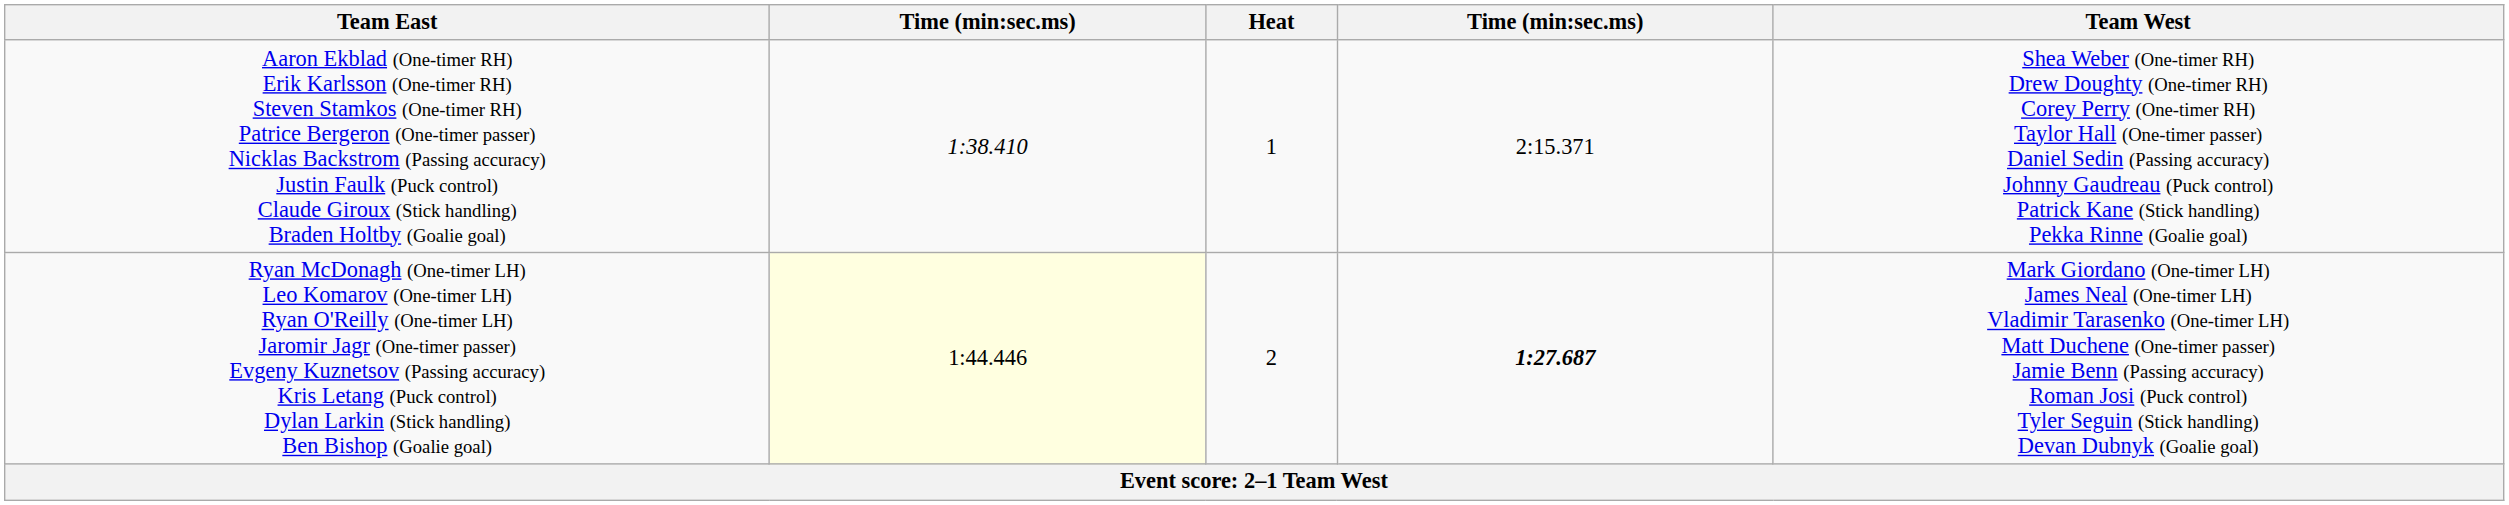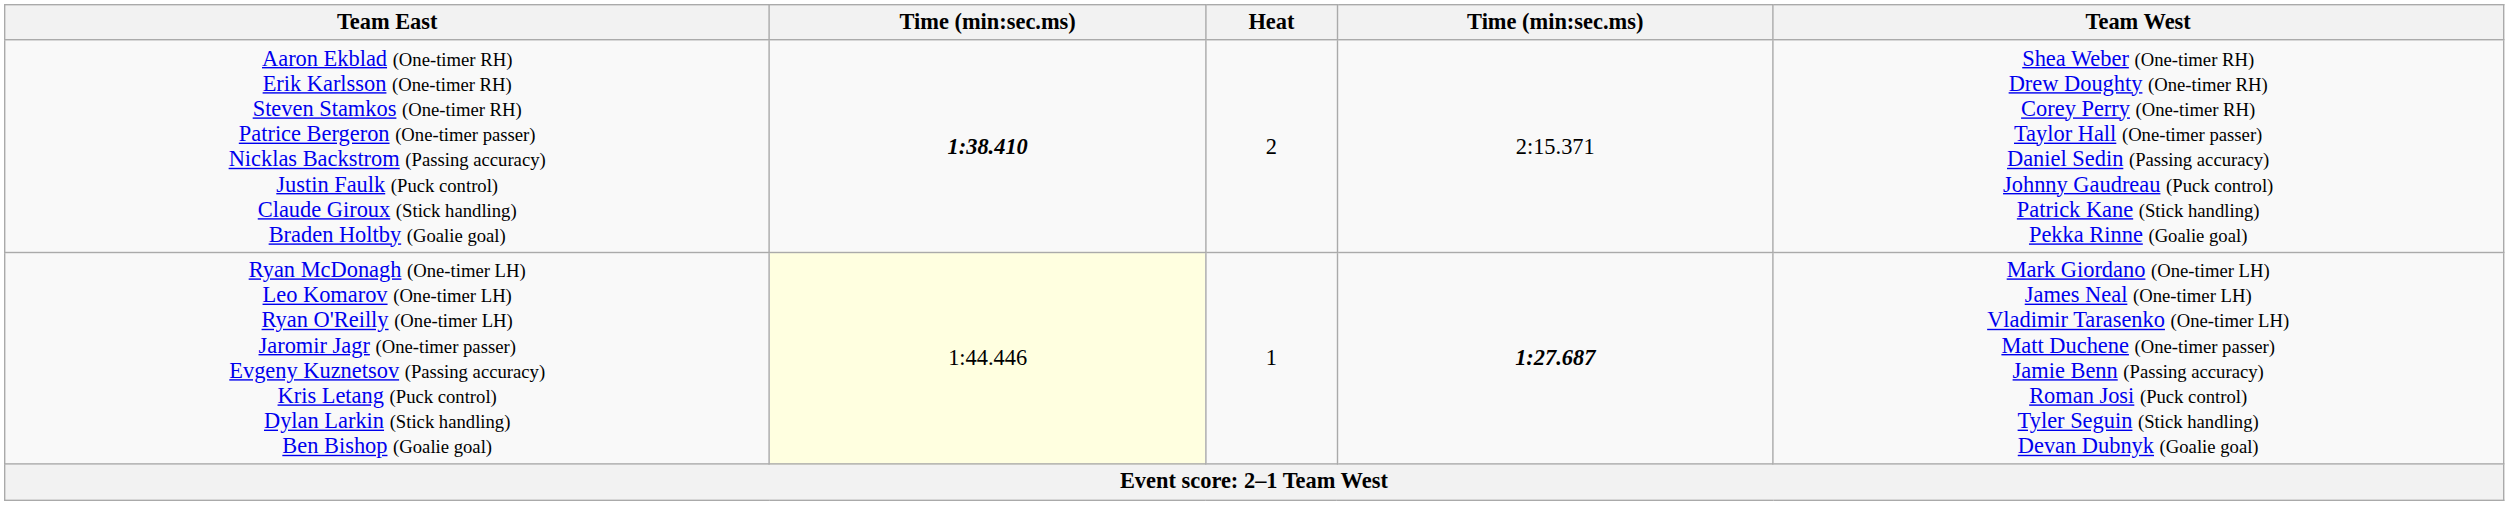(988, 145) normal -> (988, 145) bold
(1271, 145) 1 -> (1271, 145) 2
(1271, 357) 2 -> (1271, 357) 1
